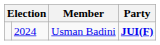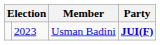(25, 31) 2024 -> (25, 31) 2023
